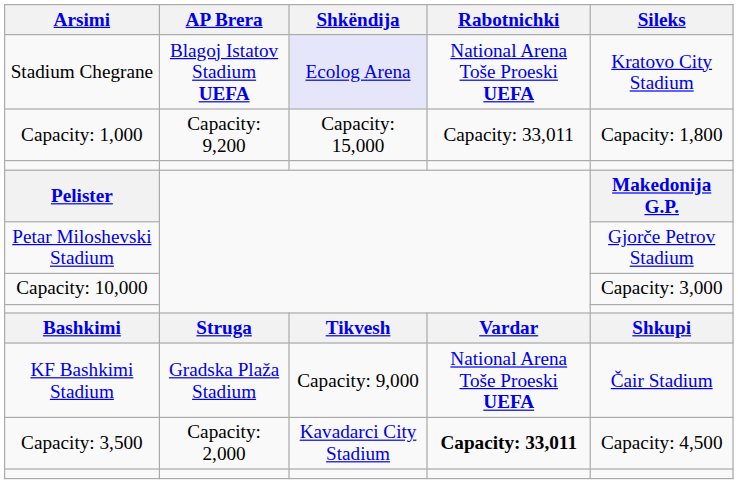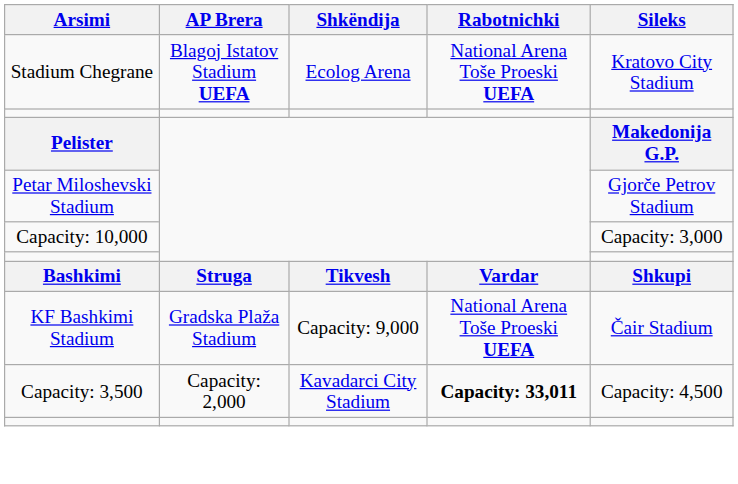(358, 71) lavender background -> (358, 71) no background
- row: (82, 134)
